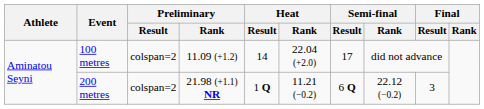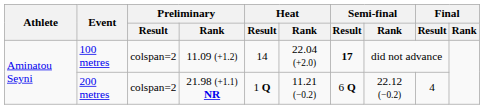(347, 56) normal -> (347, 56) bold
(432, 88) 3 -> (432, 88) 4
